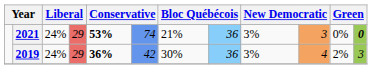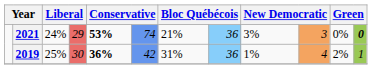(56, 53) 24% -> (56, 53) 25%
(78, 53) 29 -> (78, 53) 30
(172, 53) 30% -> (172, 53) 31%
(251, 53) 3% -> (251, 53) 1%
(361, 53) 3 -> (361, 53) 1
